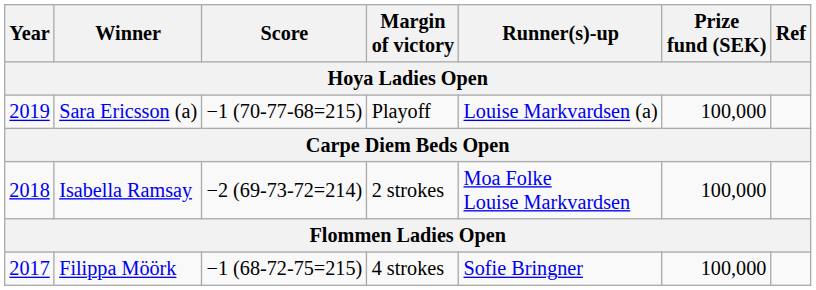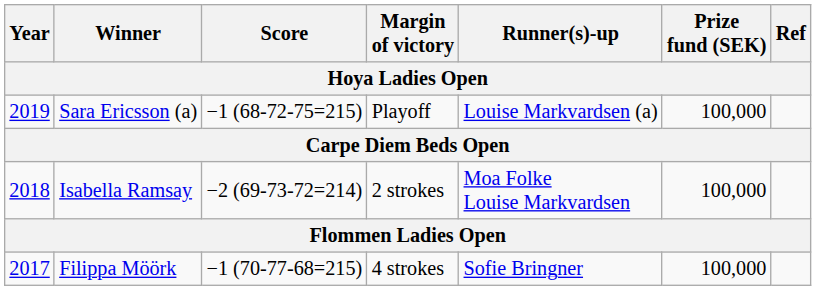(284, 111) −1 (70-77-68=215) -> (284, 111) −1 (68-72-75=215)
(284, 269) −1 (68-72-75=215) -> (284, 269) −1 (70-77-68=215)
